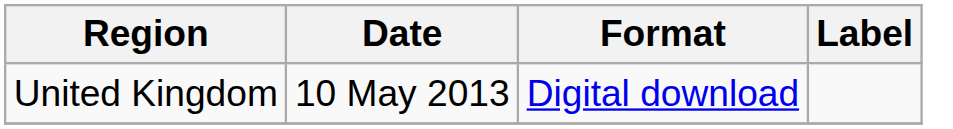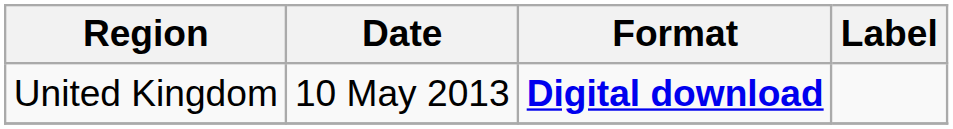(663, 92) normal -> (675, 92) bold
